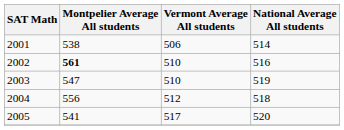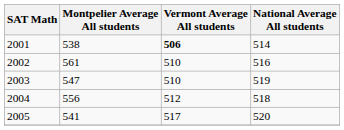(172, 44) normal -> (172, 44) bold
(71, 62) bold -> (71, 62) normal
